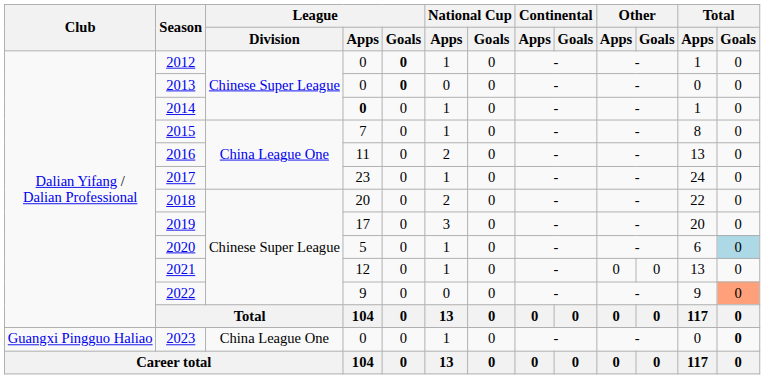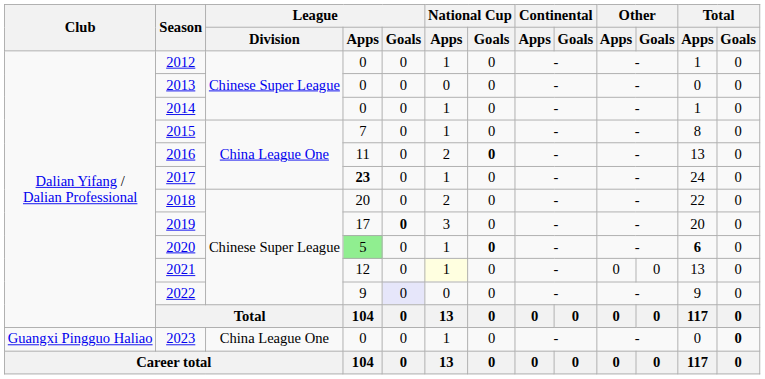(403, 62) bold -> (403, 62) normal
(403, 85) bold -> (403, 85) normal
(363, 108) bold -> (363, 108) normal
(492, 154) normal -> (492, 154) bold
(363, 177) normal -> (363, 177) bold
(403, 223) normal -> (403, 223) bold
(363, 246) no background -> (363, 246) lightgreen background
(492, 246) normal -> (492, 246) bold
(697, 246) normal -> (697, 246) bold
(738, 246) lightblue background -> (738, 246) no background
(446, 270) no background -> (446, 270) lightyellow background
(403, 293) no background -> (403, 293) lavender background
(738, 293) lightsalmon background -> (738, 293) no background
